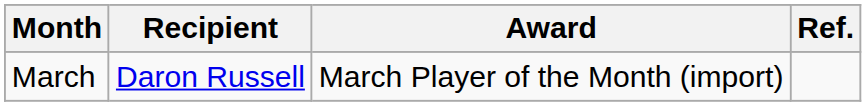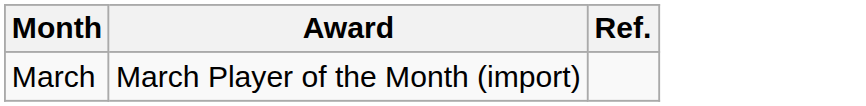- column: (210, 28)
